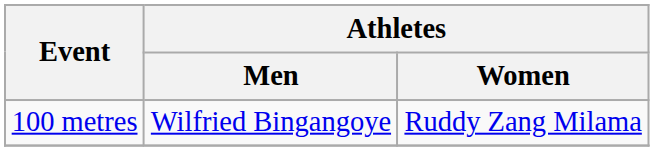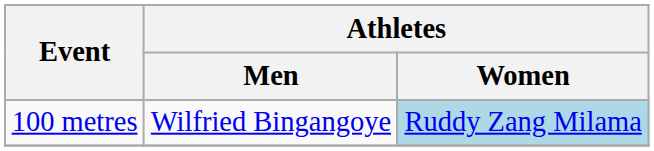(523, 122) no background -> (523, 122) lightblue background
